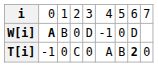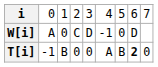(52, 33) bold -> (52, 33) normal
(64, 33) B -> (64, 33) 0
(77, 33) 0 -> (77, 33) C
(64, 52) 0 -> (64, 52) B
(77, 52) C -> (77, 52) 0
